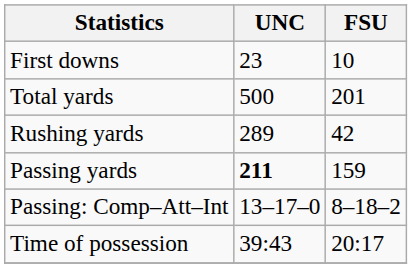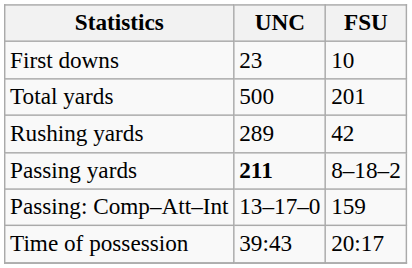(349, 170) 159 -> (366, 170) 8–18–2
(366, 207) 8–18–2 -> (349, 207) 159
